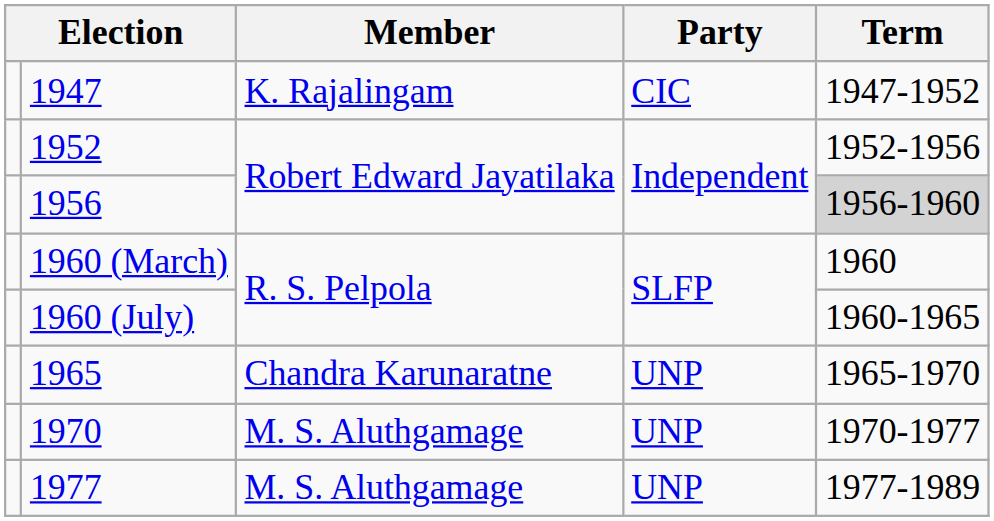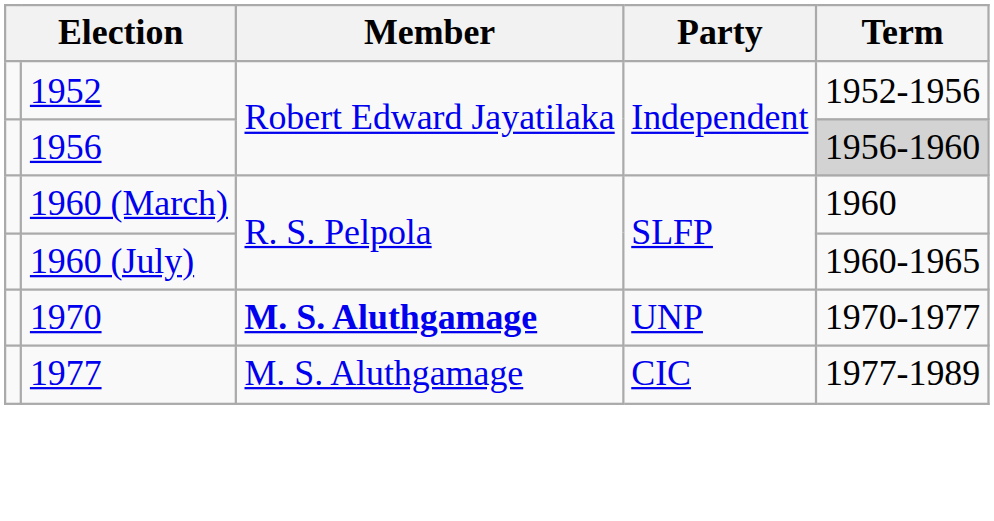- row: (66, 89)
- row: (66, 373)
(384, 430) normal -> (391, 317) bold
(667, 487) UNP -> (661, 373) CIC
